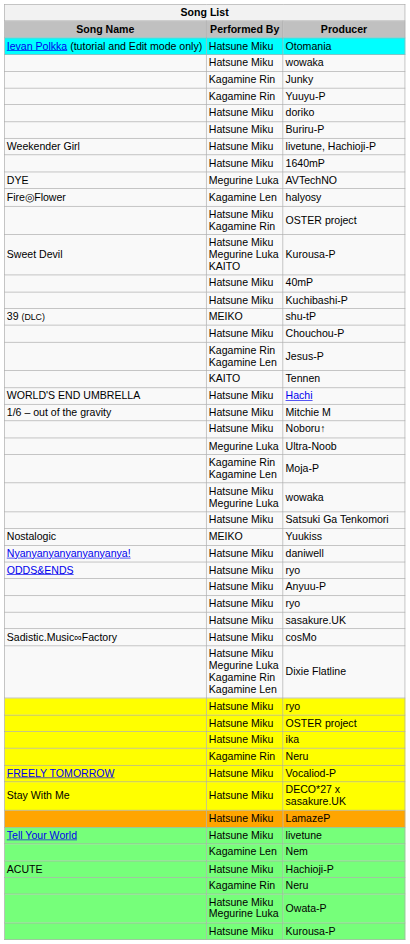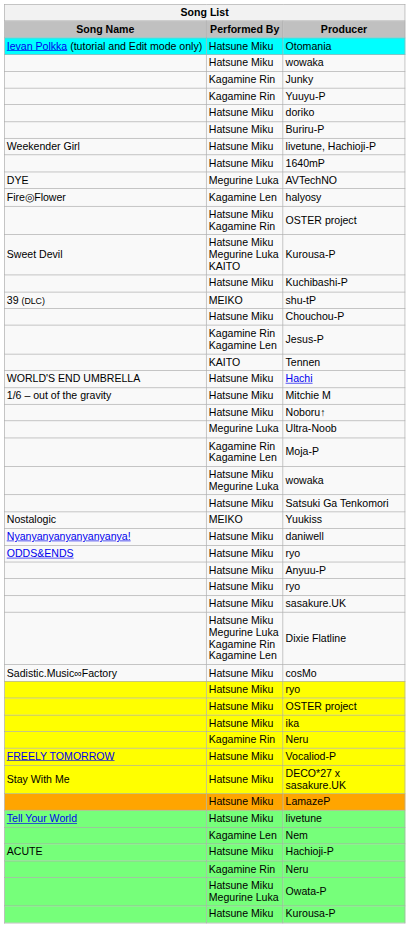- row: (241, 283)
rows swapped: (241, 637) <-> (244, 672)
